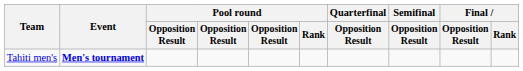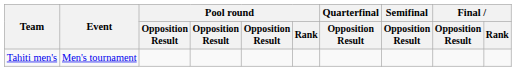(103, 58) bold -> (99, 58) normal
